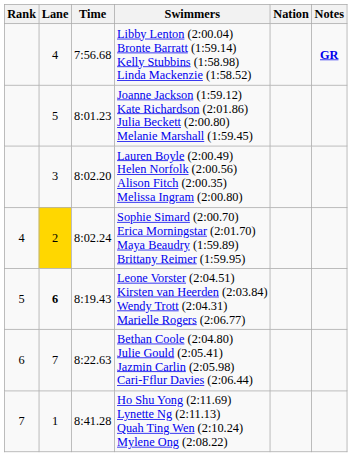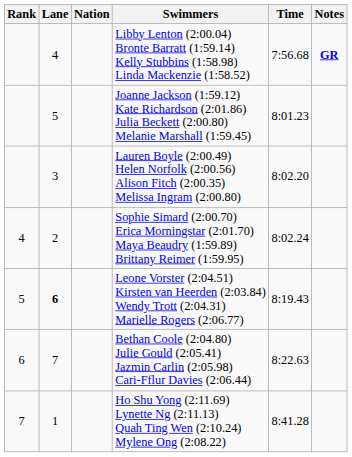columns swapped: (291, 14) <-> (93, 14)
(55, 237) gold background -> (55, 237) no background
